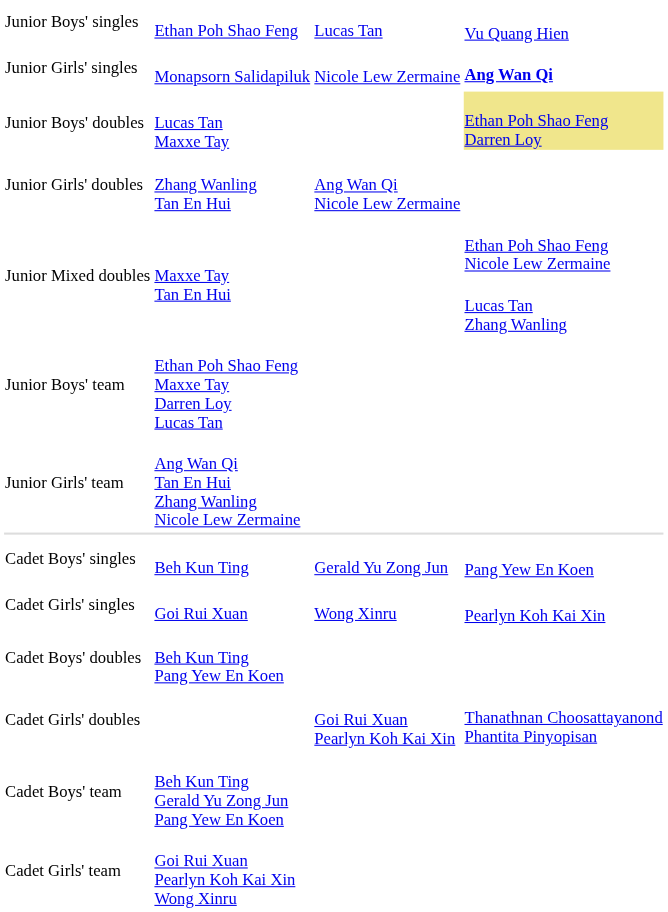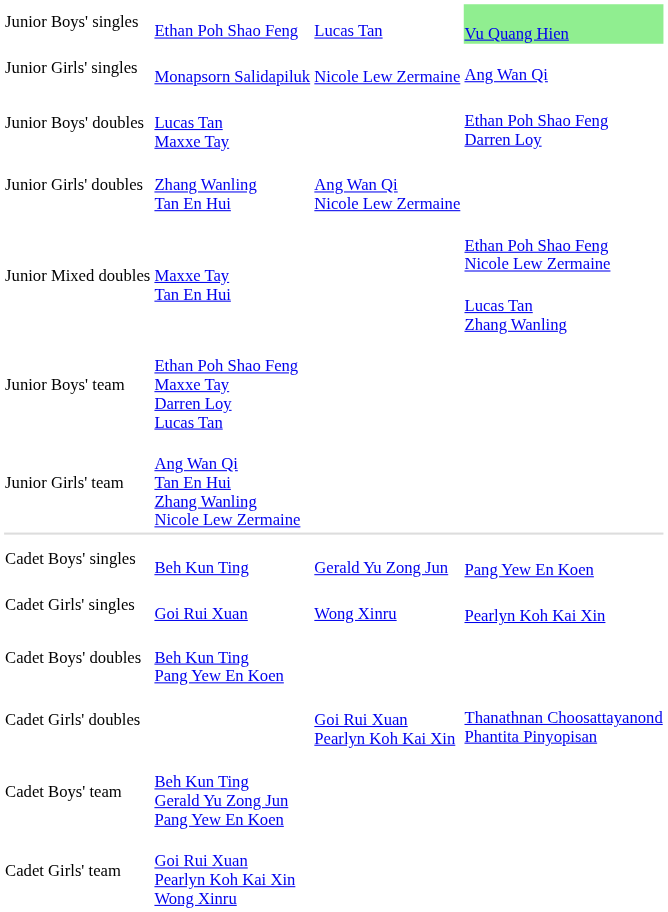(517, 33) no background -> (517, 33) lightgreen background
(509, 74) bold -> (506, 74) normal
(536, 130) khaki background -> (536, 130) no background
